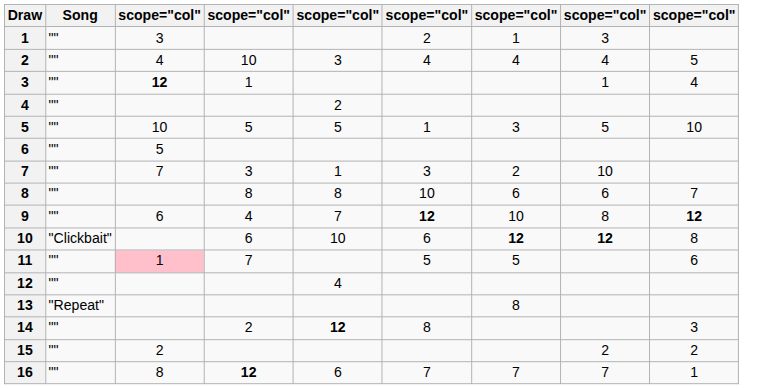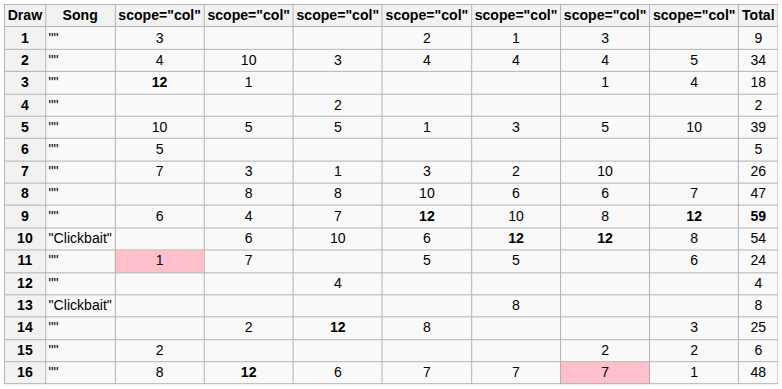+ column: (758, 15)
(76, 305) "Repeat" -> (80, 305) "Clickbait"
(605, 372) no background -> (605, 372) pink background
